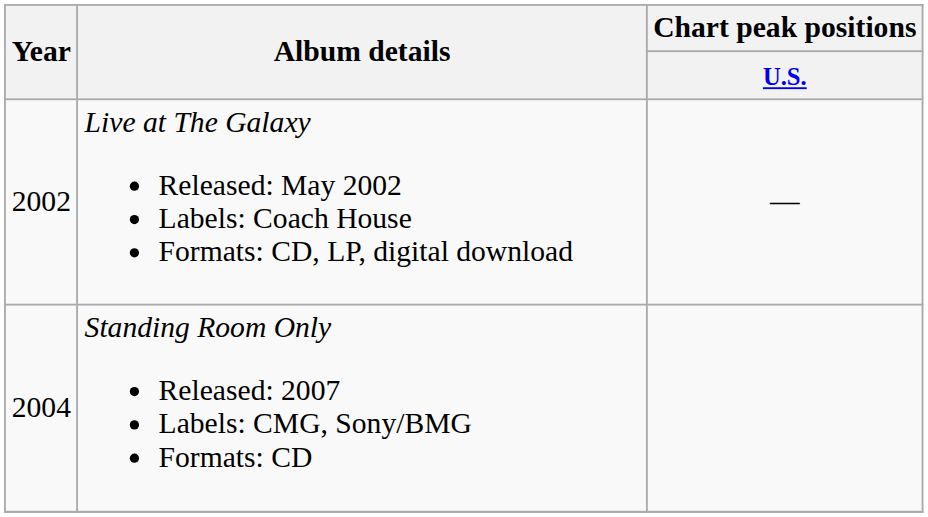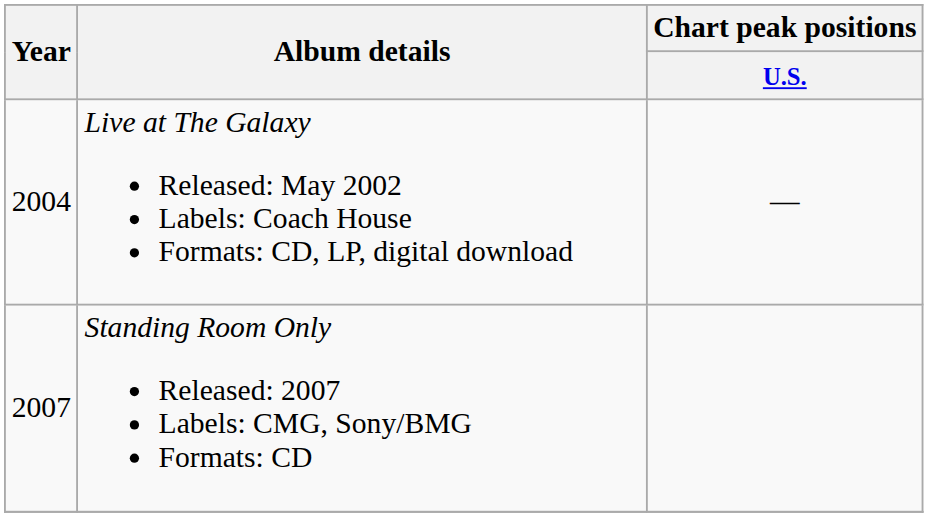(41, 201) 2002 -> (41, 201) 2004
(41, 407) 2004 -> (41, 407) 2007
